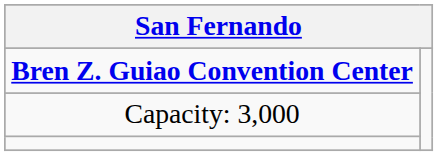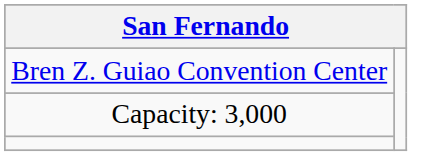(212, 70) bold -> (199, 70) normal
